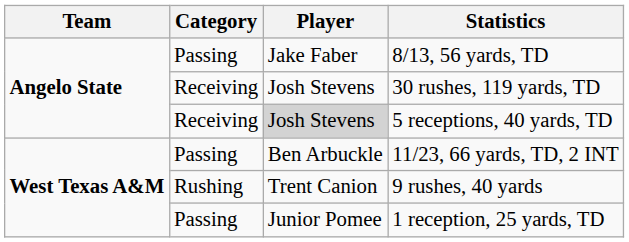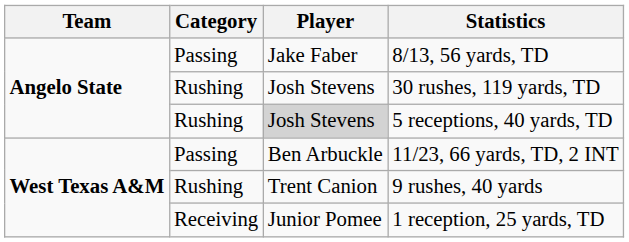(216, 87) Receiving -> (209, 87) Rushing
(216, 120) Receiving -> (209, 120) Rushing
(206, 219) Passing -> (216, 219) Receiving
